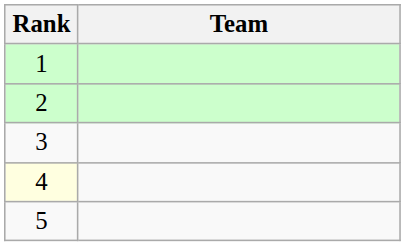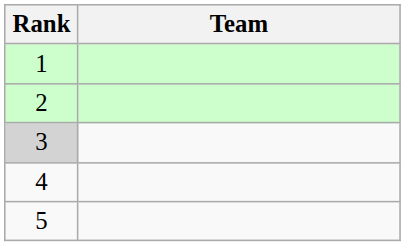(41, 142) no background -> (41, 142) lightgrey background
(41, 181) lightyellow background -> (41, 181) no background
